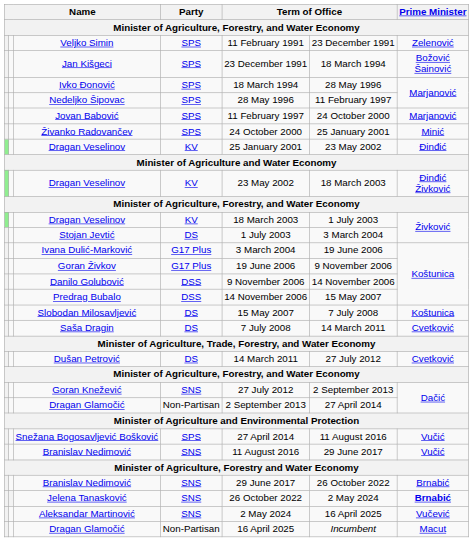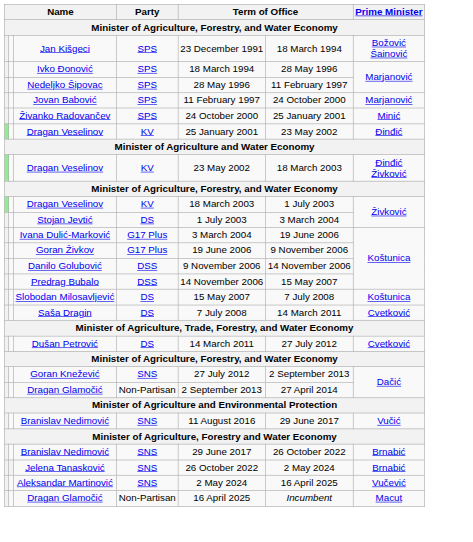- row: (87, 43)
- row: (87, 436)
(433, 498) bold -> (389, 467) normal
